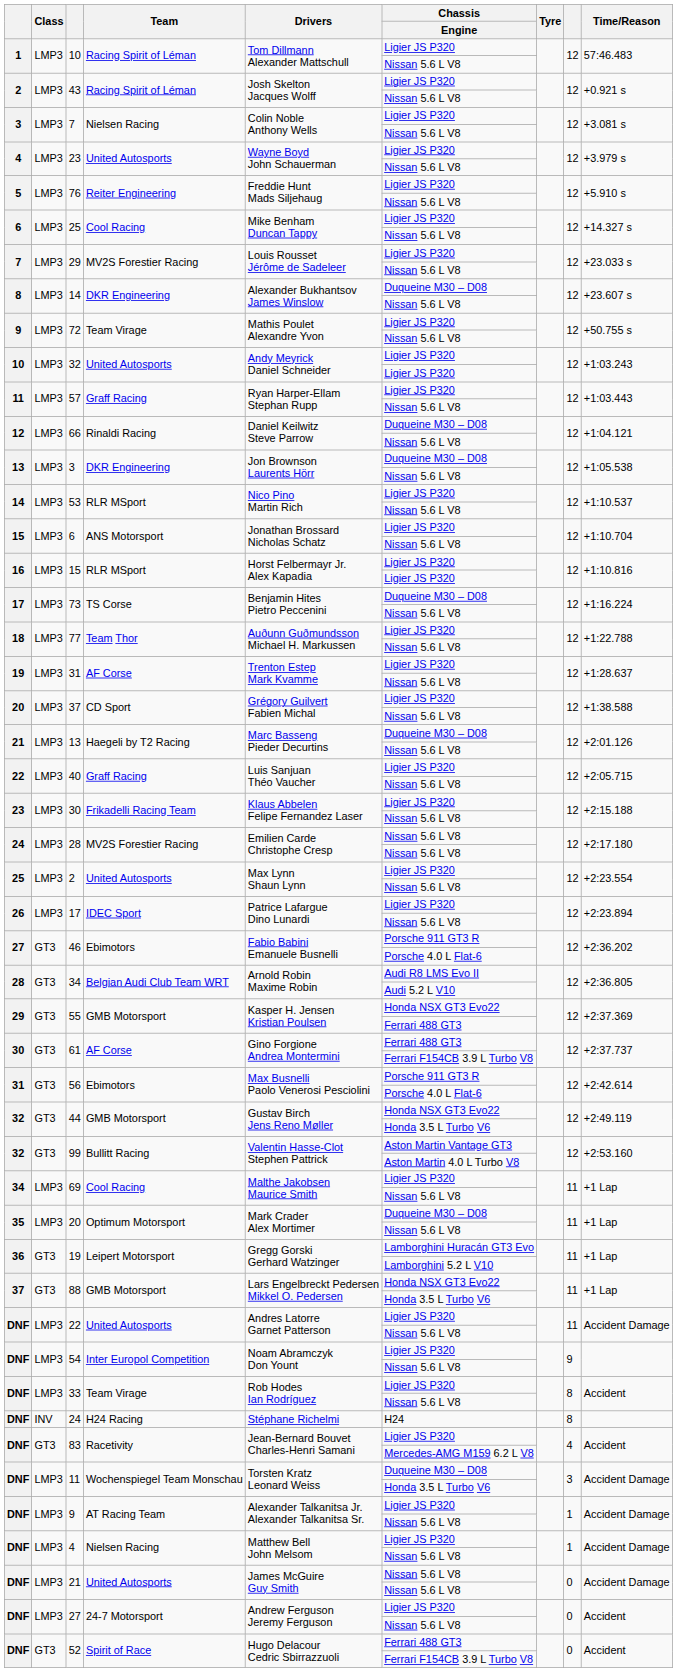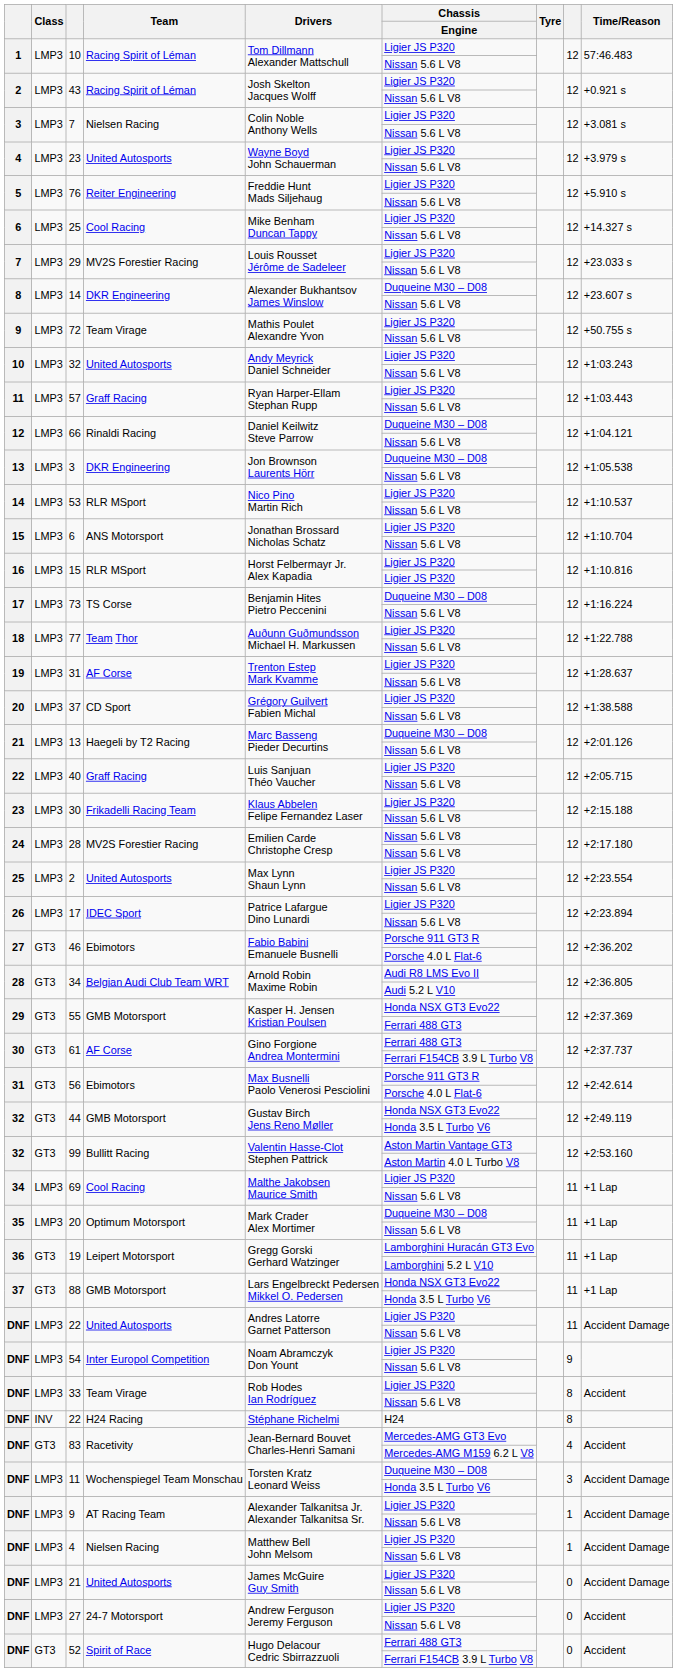(420, 373) Ligier JS P320 -> (422, 373) Nissan 5.6 L V8
(75, 1419) 24 -> (75, 1419) 22
(420, 1436) Ligier JS P320 -> (445, 1436) Mercedes-AMG GT3 Evo
(422, 1573) Nissan 5.6 L V8 -> (420, 1573) Ligier JS P320
